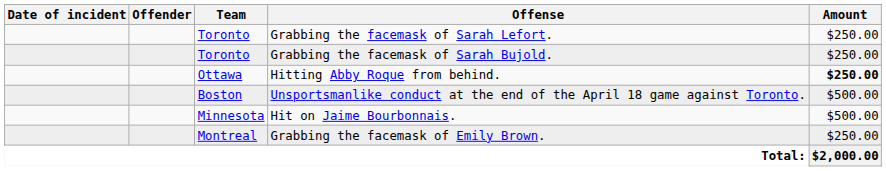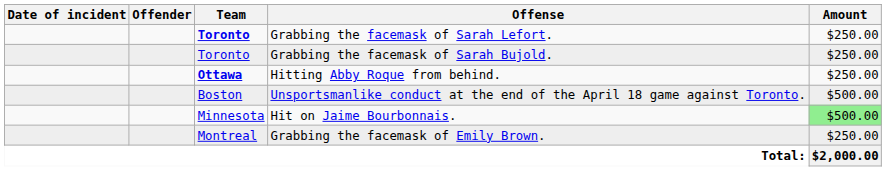(224, 35) normal -> (224, 35) bold
(220, 75) normal -> (220, 75) bold
(853, 75) bold -> (853, 75) normal
(853, 115) no background -> (853, 115) lightgreen background
